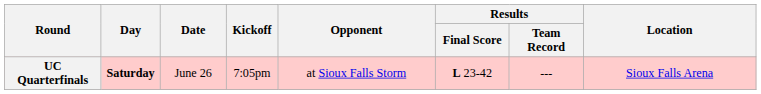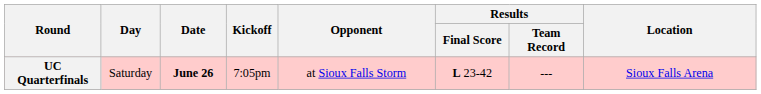(131, 73) bold -> (131, 73) normal
(193, 73) normal -> (193, 73) bold
